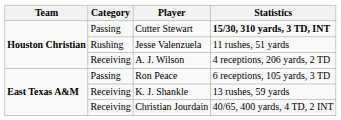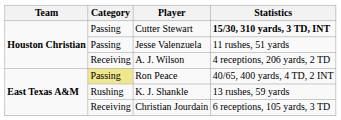(107, 44) Rushing -> (106, 44) Passing
(106, 76) no background -> (106, 76) khaki background
(272, 76) 6 receptions, 105 yards, 3 TD -> (273, 76) 40/65, 400 yards, 4 TD, 2 INT
(111, 91) Receiving -> (107, 91) Rushing
(273, 107) 40/65, 400 yards, 4 TD, 2 INT -> (272, 107) 6 receptions, 105 yards, 3 TD
